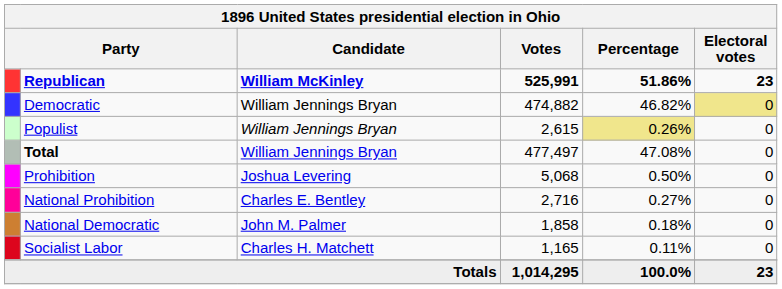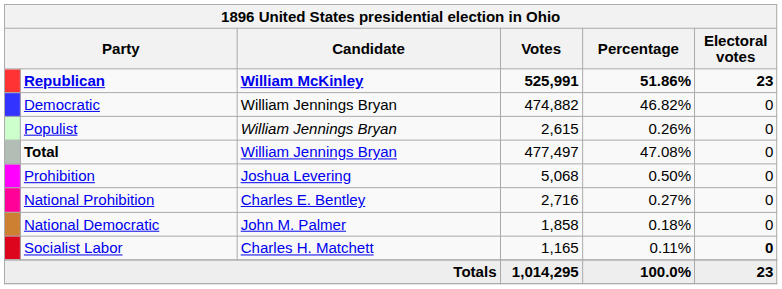(769, 105) khaki background -> (769, 105) no background
(670, 129) khaki background -> (670, 129) no background
(769, 248) normal -> (769, 248) bold
